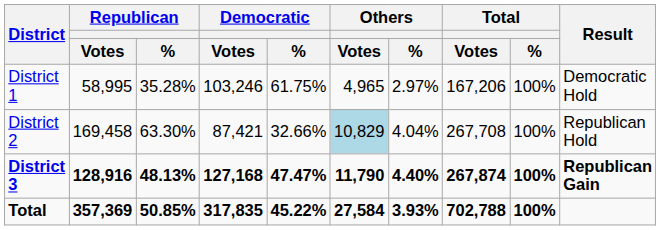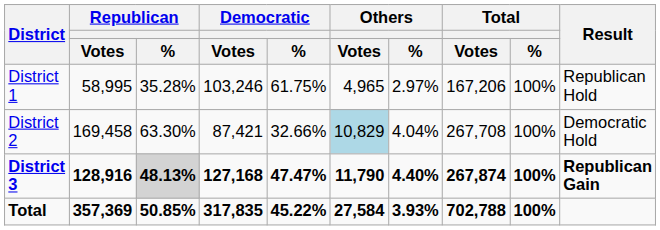(605, 86) Democratic Hold -> (605, 86) Republican Hold
(605, 131) Republican Hold -> (605, 131) Democratic Hold
(168, 176) no background -> (168, 176) lightgrey background
